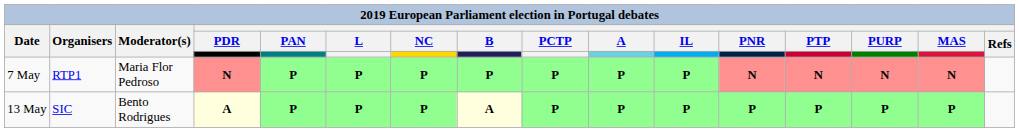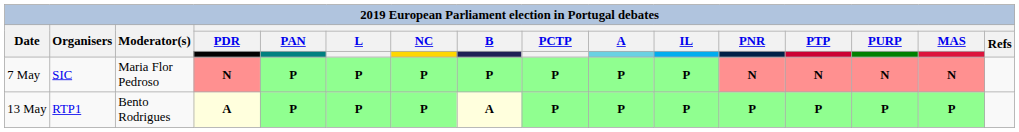(67, 74) RTP1 -> (62, 74) SIC
(62, 109) SIC -> (67, 109) RTP1
